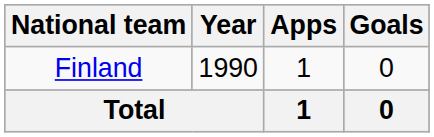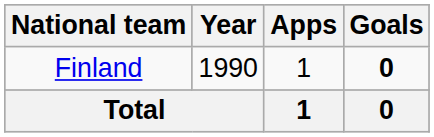(387, 68) normal -> (387, 68) bold
